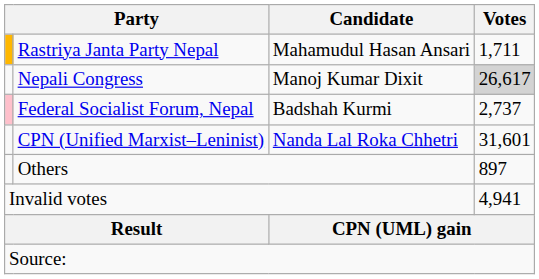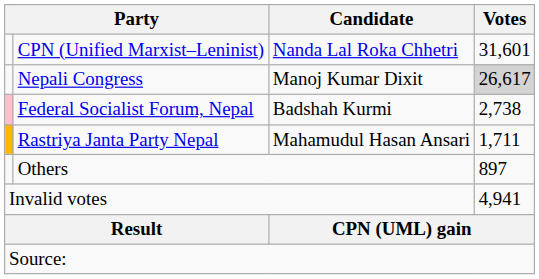rows swapped: (141, 139) <-> (118, 49)
(500, 109) 2,737 -> (500, 109) 2,738
